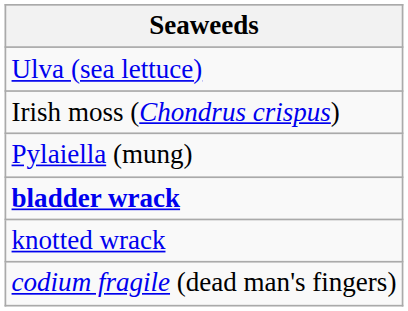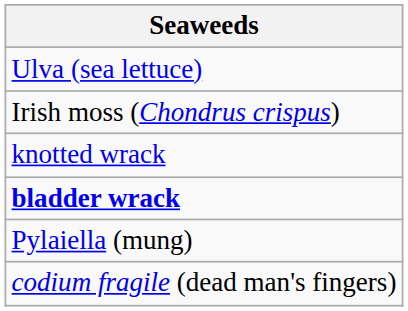(102, 154) Pylaiella (mung) -> (89, 154) knotted wrack
(89, 240) knotted wrack -> (102, 240) Pylaiella (mung)
